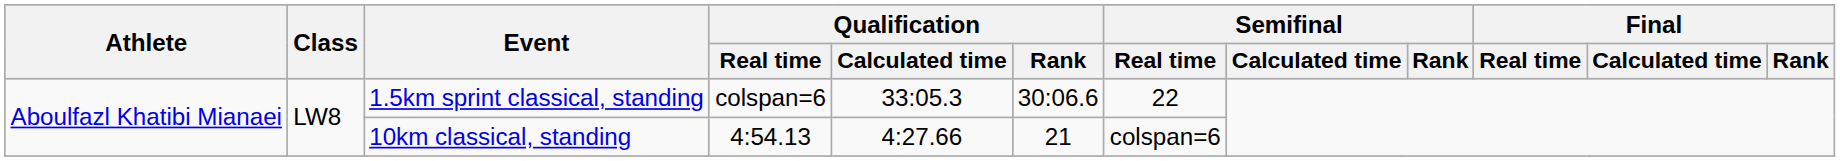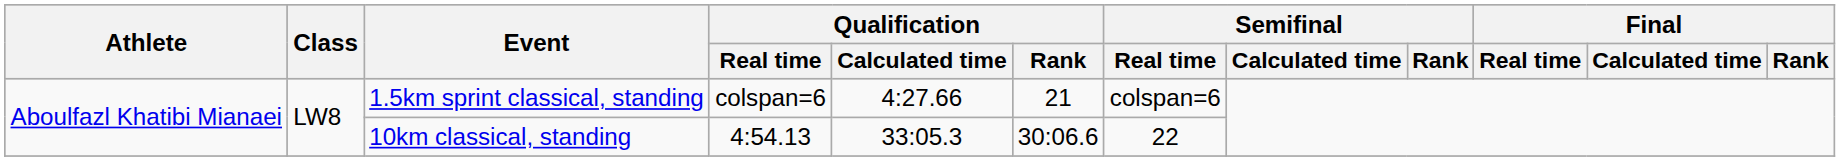(922, 99) 33:05.3 -> (922, 99) 4:27.66
(1058, 99) 30:06.6 -> (1058, 99) 21
(1165, 99) 22 -> (1165, 99) colspan=6
(922, 137) 4:27.66 -> (922, 137) 33:05.3
(1058, 137) 21 -> (1058, 137) 30:06.6
(1165, 137) colspan=6 -> (1165, 137) 22
